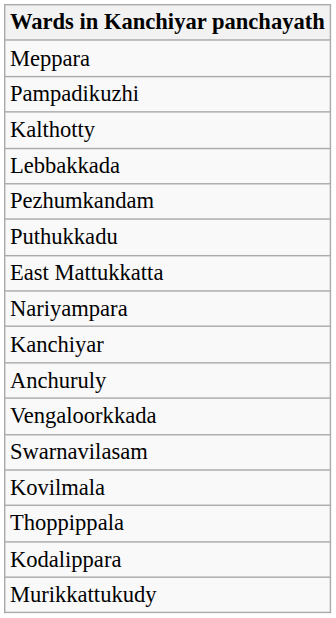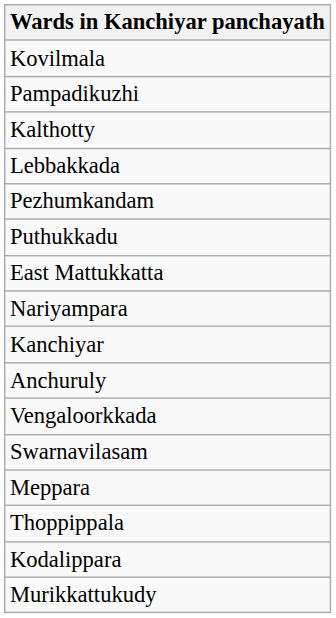(50, 58) Meppara -> (58, 58) Kovilmala
(58, 487) Kovilmala -> (50, 487) Meppara
